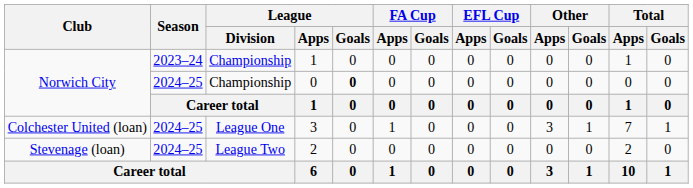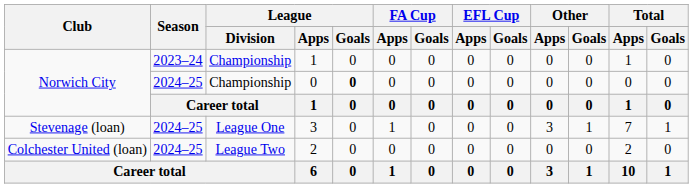(77, 127) Colchester United (loan) -> (77, 127) Stevenage (loan)
(77, 149) Stevenage (loan) -> (77, 149) Colchester United (loan)
